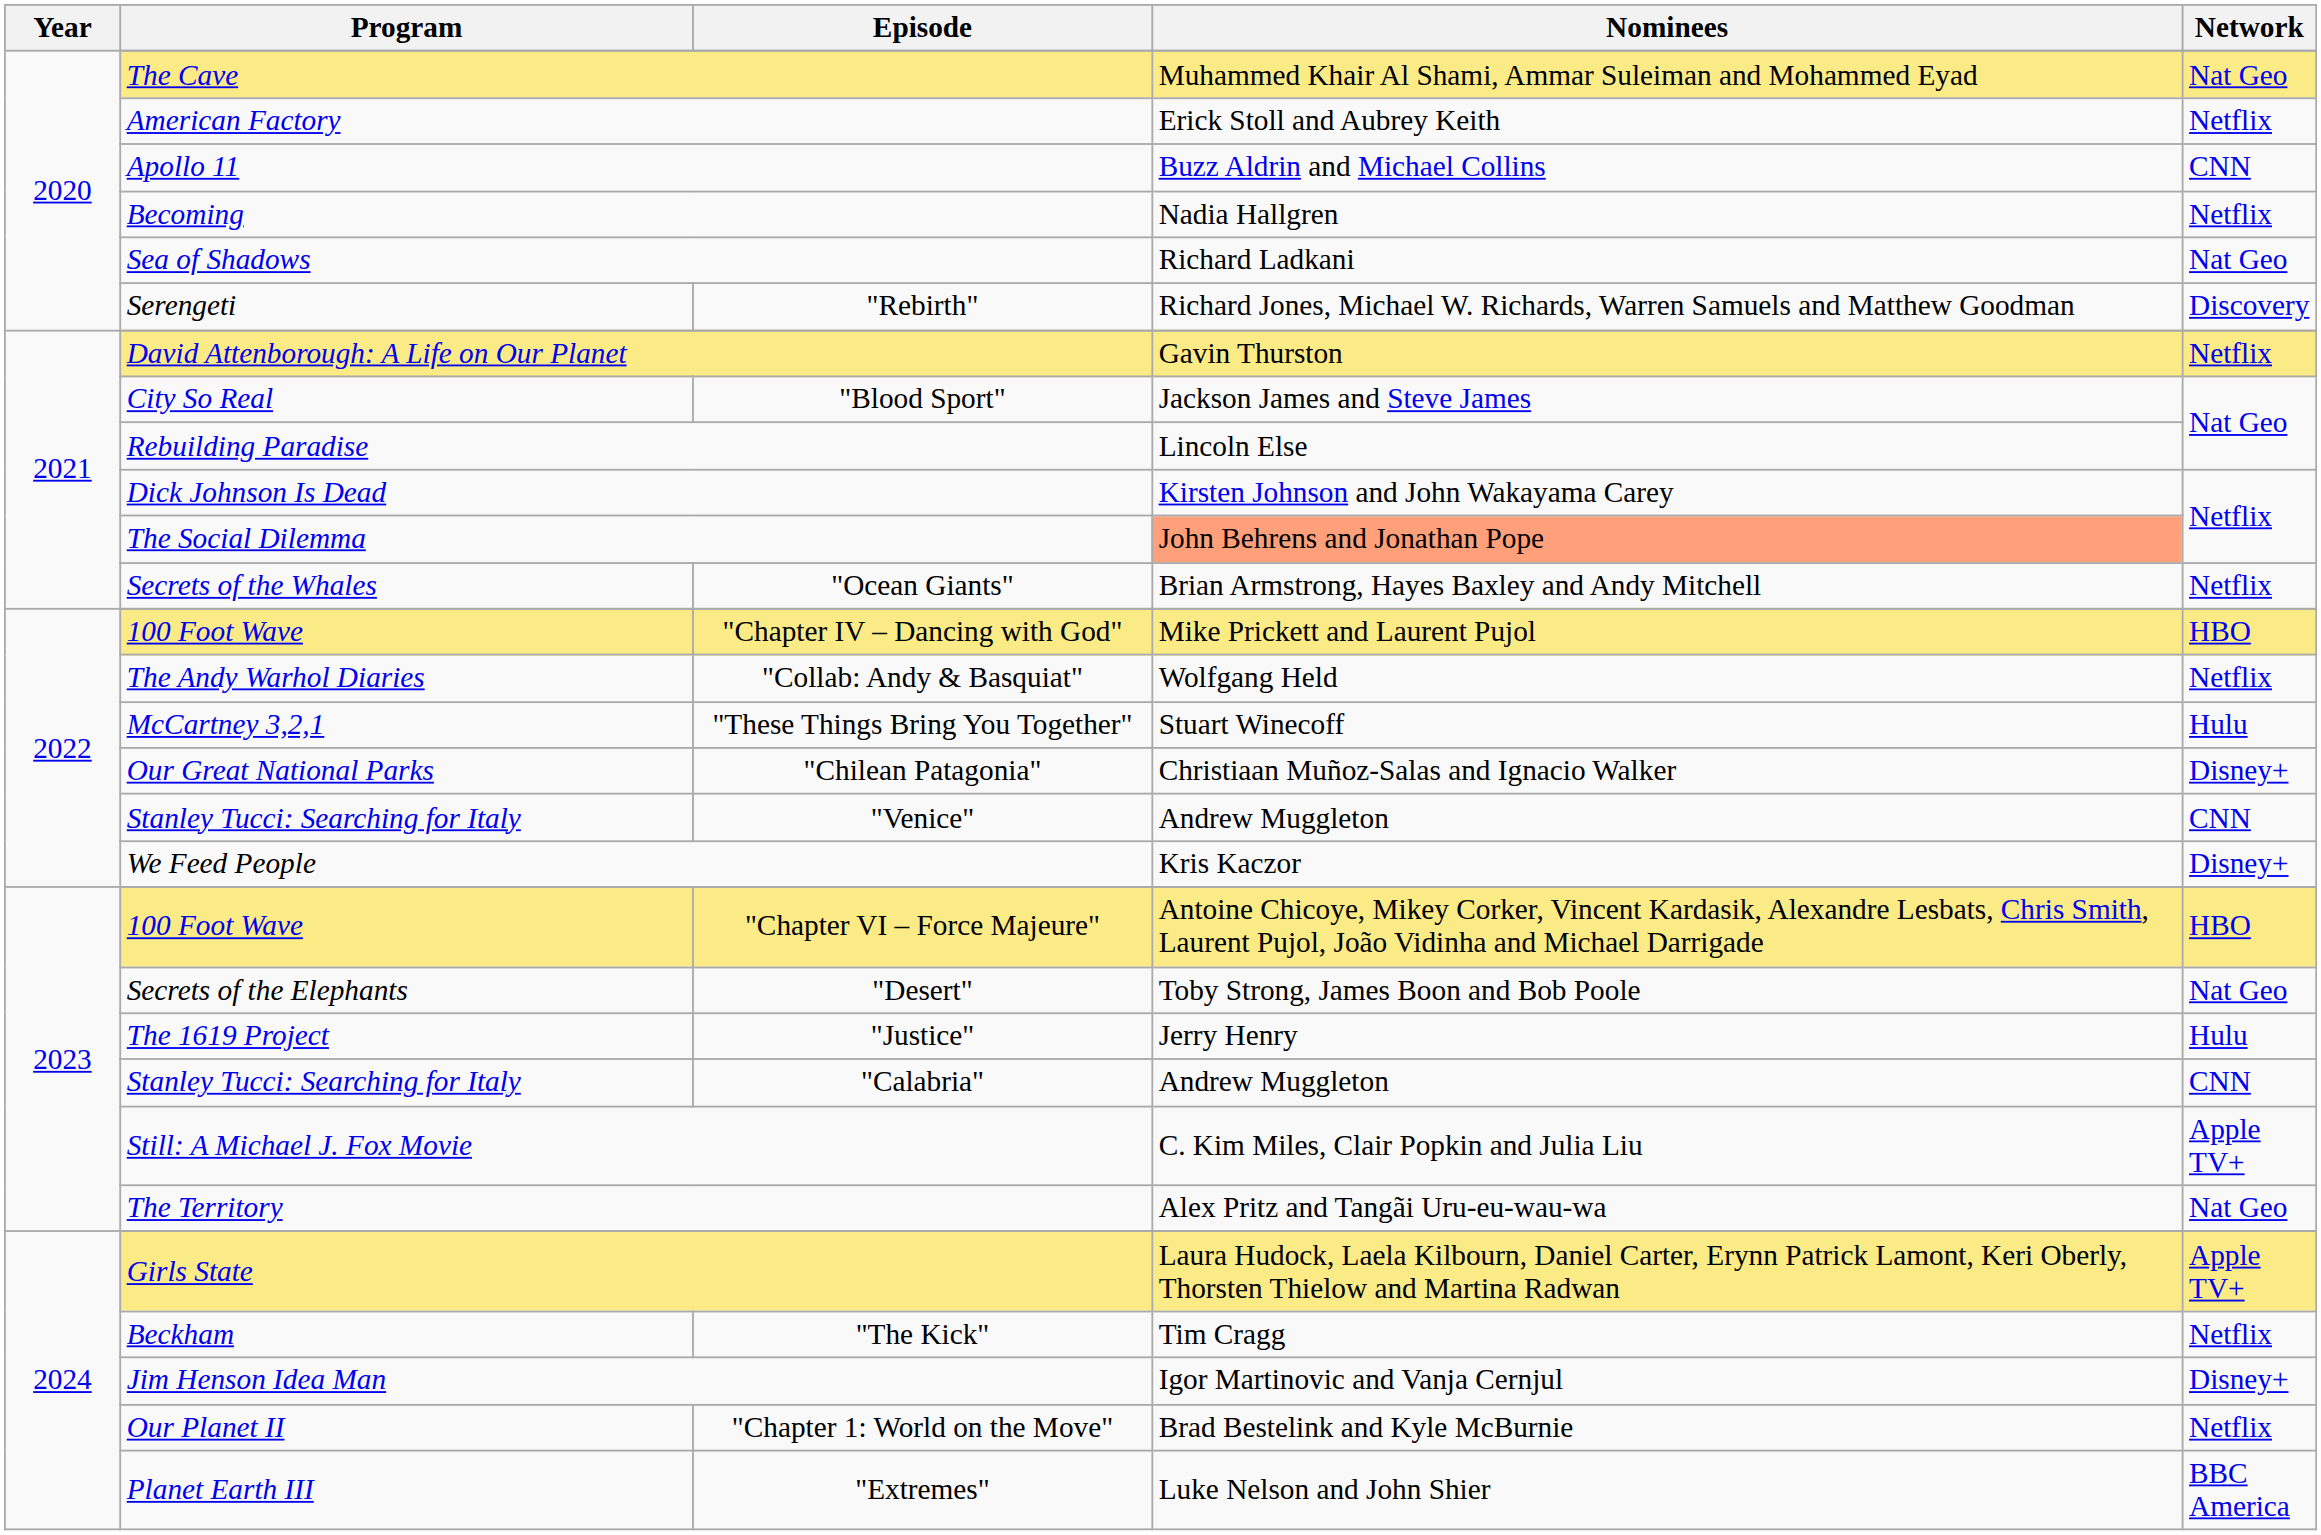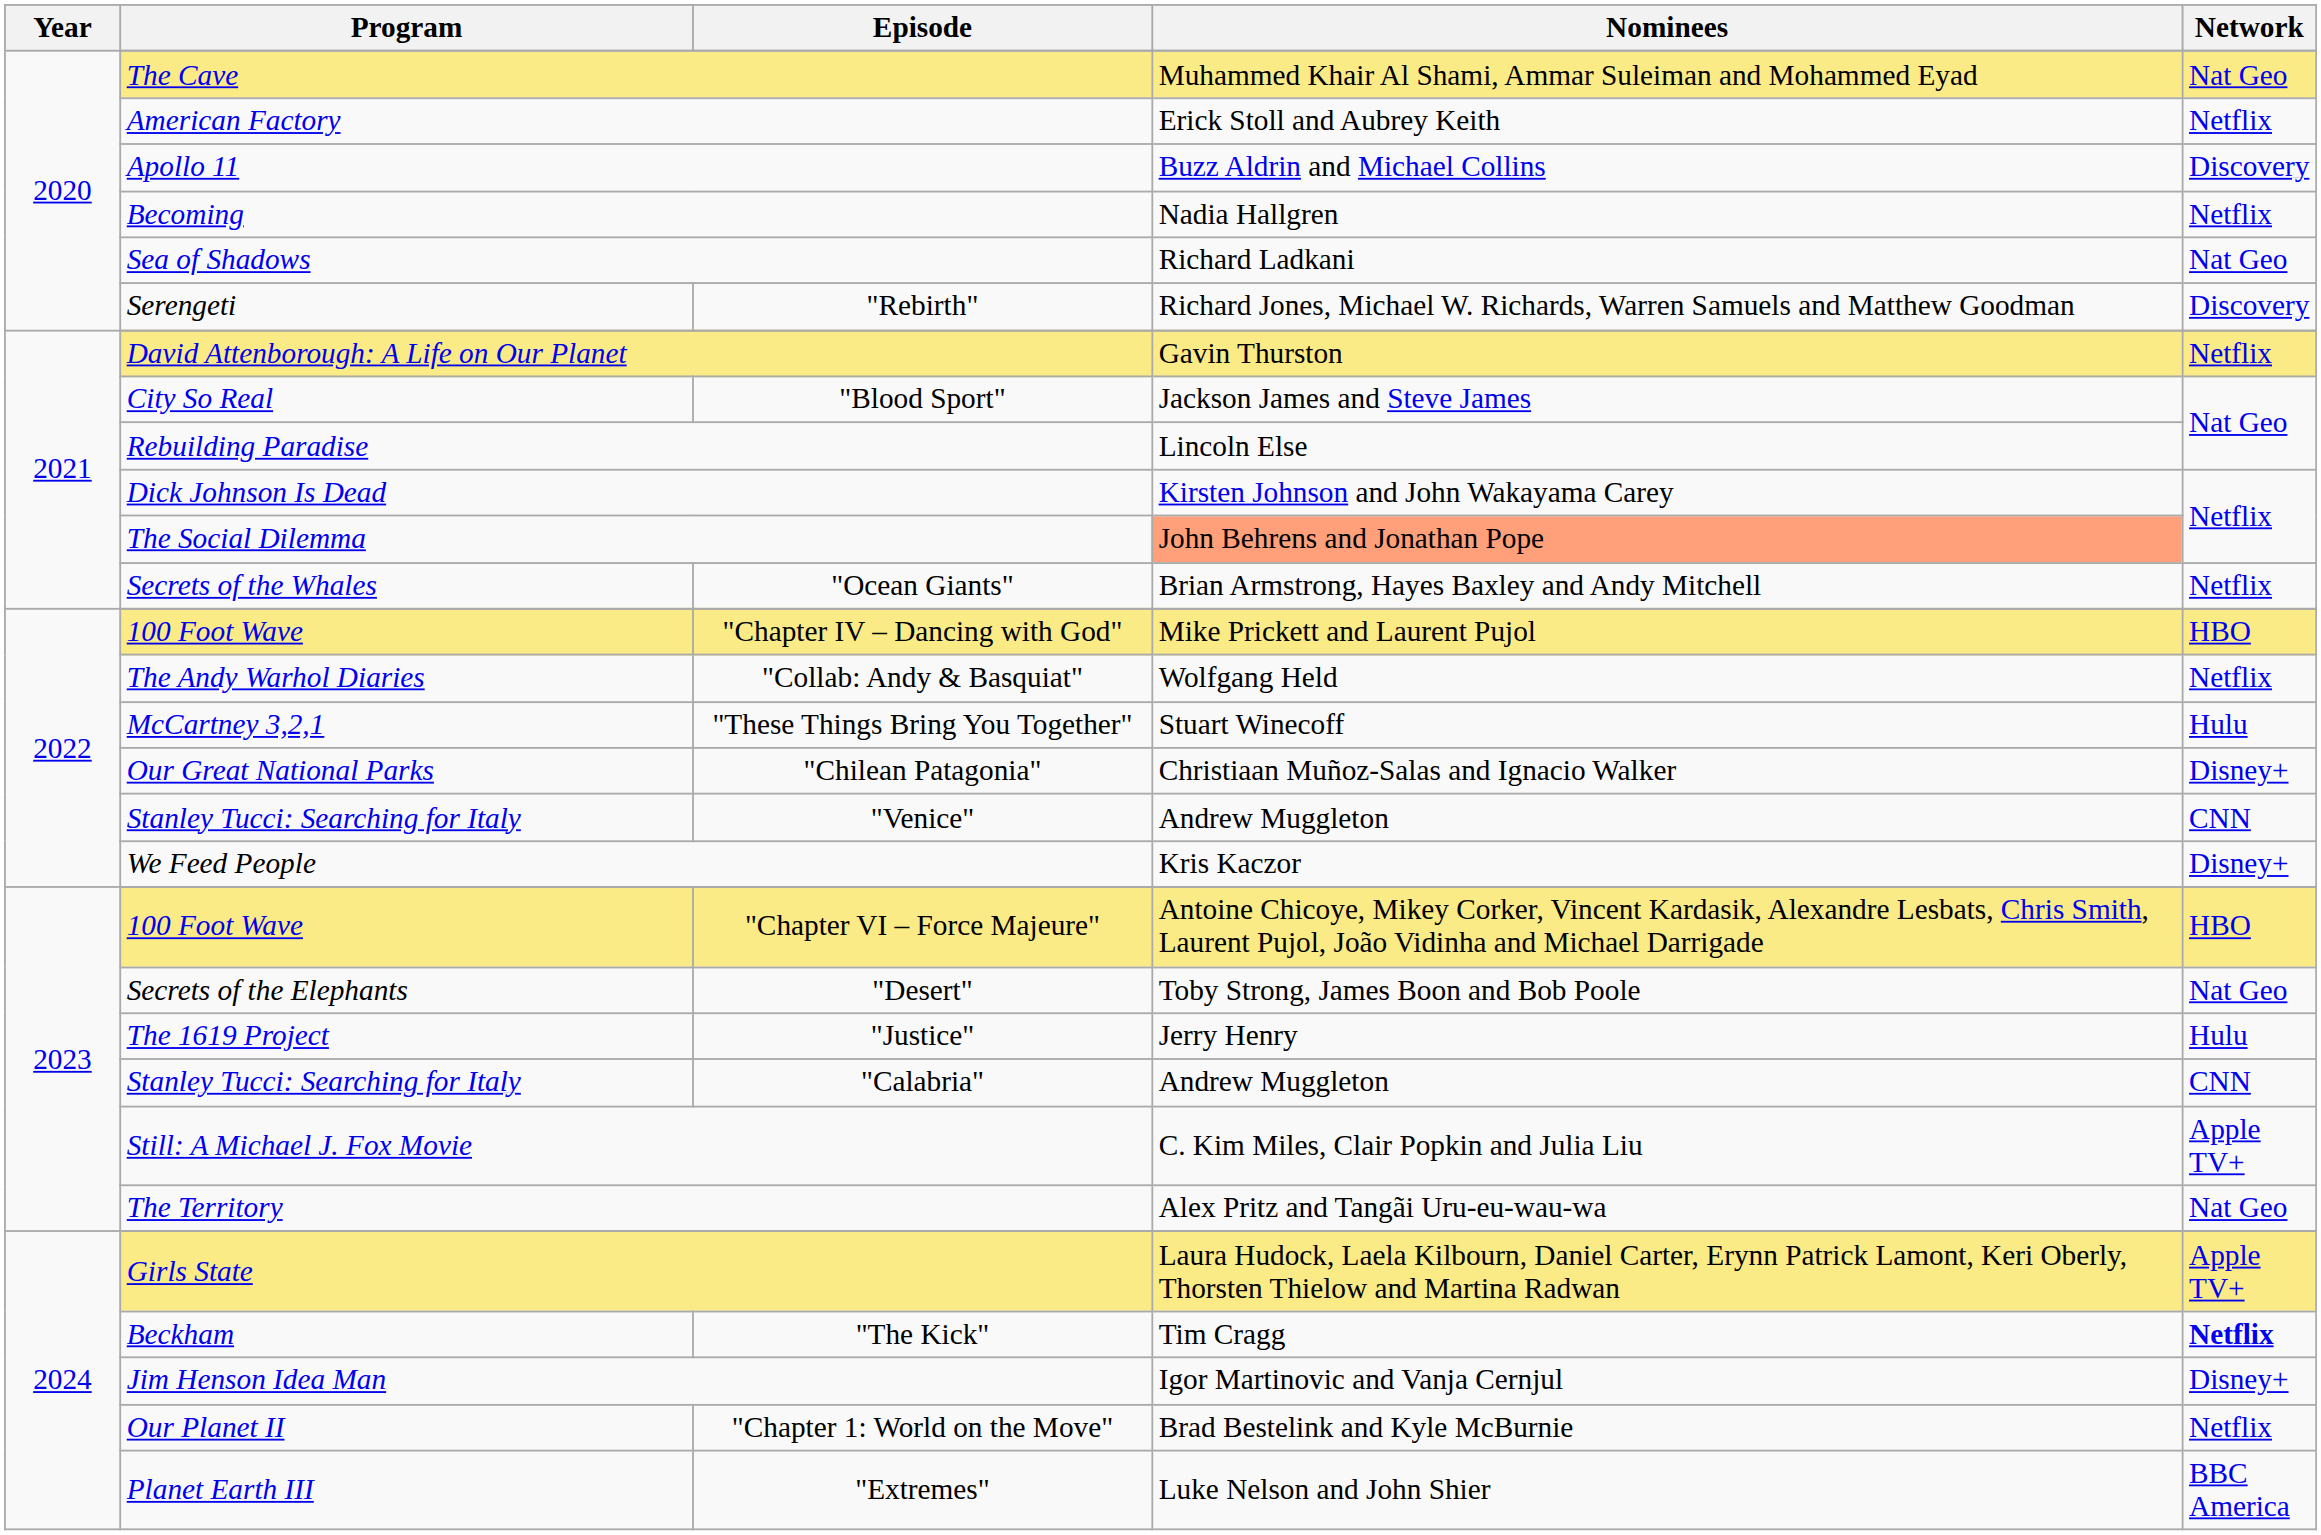(2220, 167) CNN -> (2249, 167) Discovery
(2231, 1333) normal -> (2231, 1333) bold
